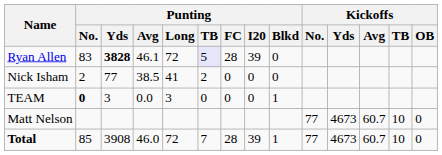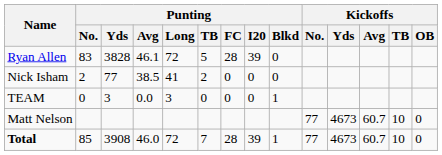(117, 56) bold -> (117, 56) normal
(204, 56) lavender background -> (204, 56) no background
(82, 98) bold -> (82, 98) normal
